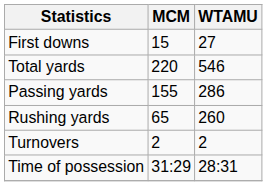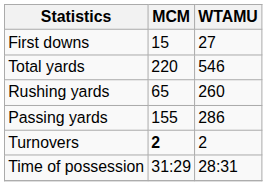rows swapped: (59, 117) <-> (58, 92)
(156, 142) normal -> (156, 142) bold
